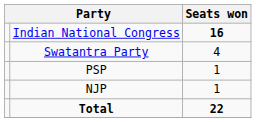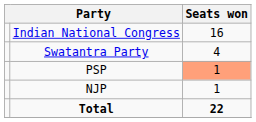(217, 33) bold -> (217, 33) normal
(217, 70) no background -> (217, 70) lightsalmon background
